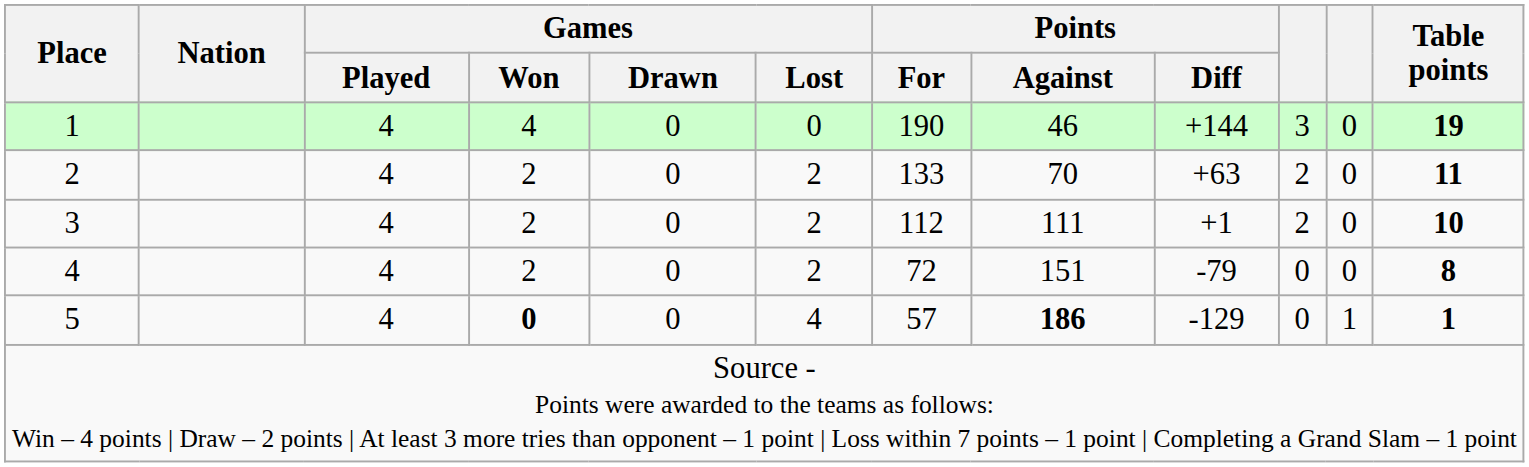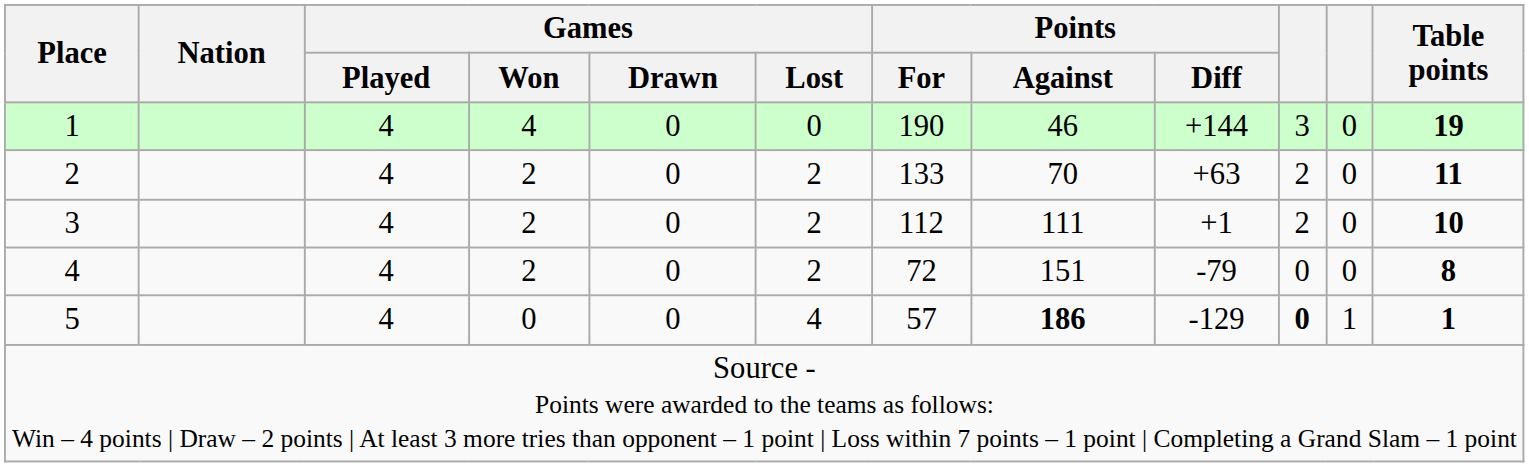(529, 319) bold -> (529, 319) normal
(1302, 319) normal -> (1302, 319) bold
